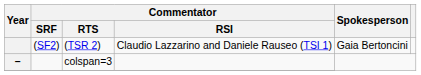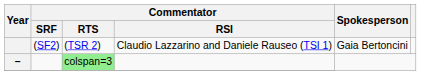(88, 62) no background -> (88, 62) lightgreen background
